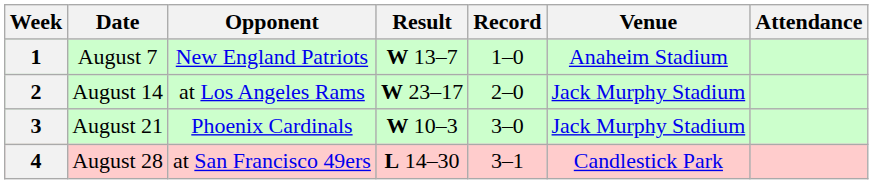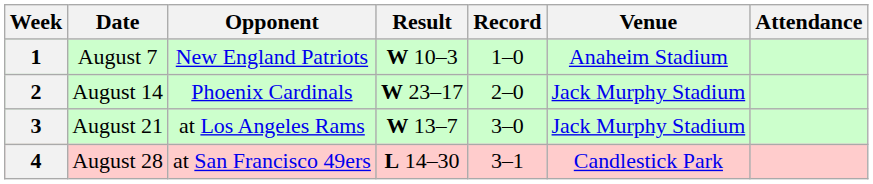(422, 56) W 13–7 -> (422, 56) W 10–3
(272, 91) at Los Angeles Rams -> (272, 91) Phoenix Cardinals
(272, 126) Phoenix Cardinals -> (272, 126) at Los Angeles Rams
(422, 126) W 10–3 -> (422, 126) W 13–7
